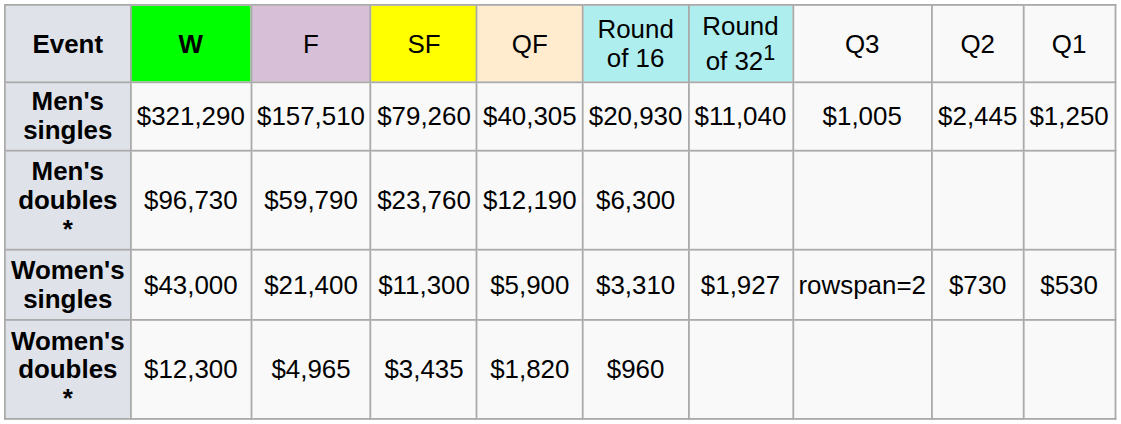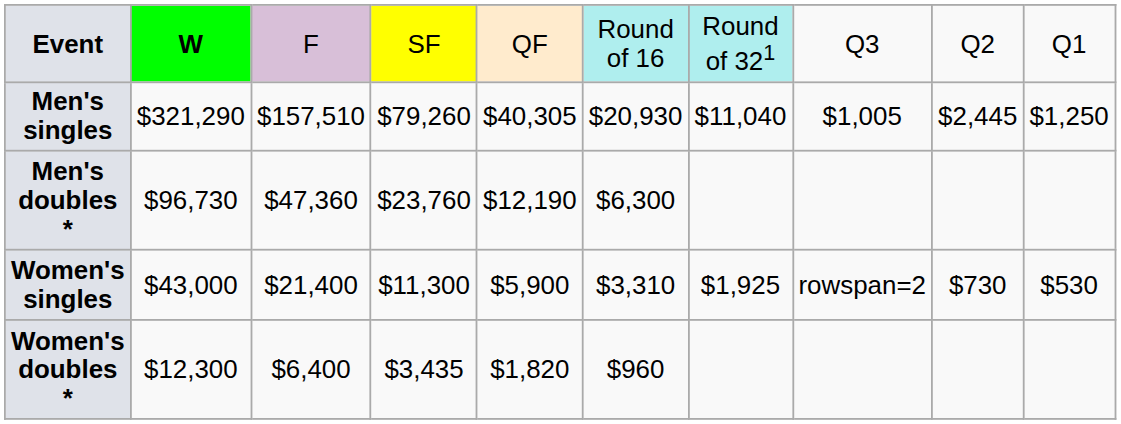(311, 201) $59,790 -> (311, 201) $47,360
(740, 285) $1,927 -> (740, 285) $1,925
(311, 369) $4,965 -> (311, 369) $6,400
